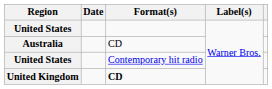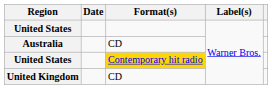(155, 60) no background -> (155, 60) gold background
(115, 76) bold -> (115, 76) normal
